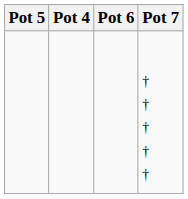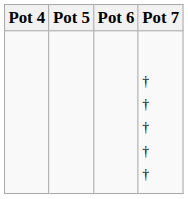columns swapped: (71, 17) <-> (27, 17)
